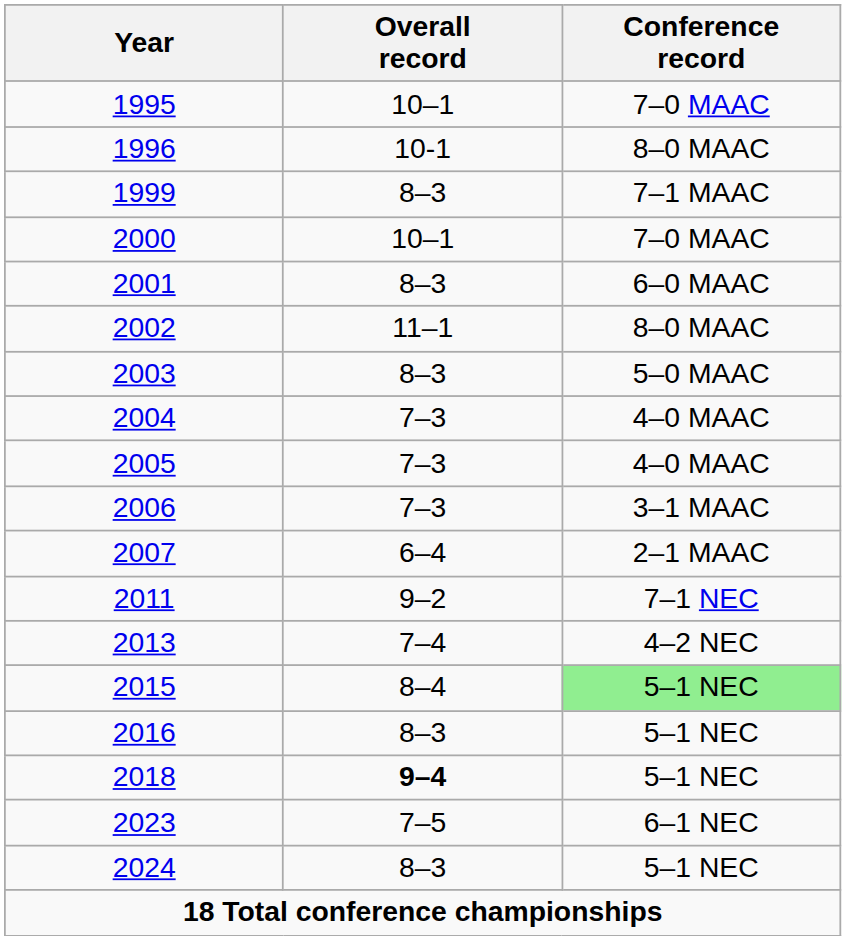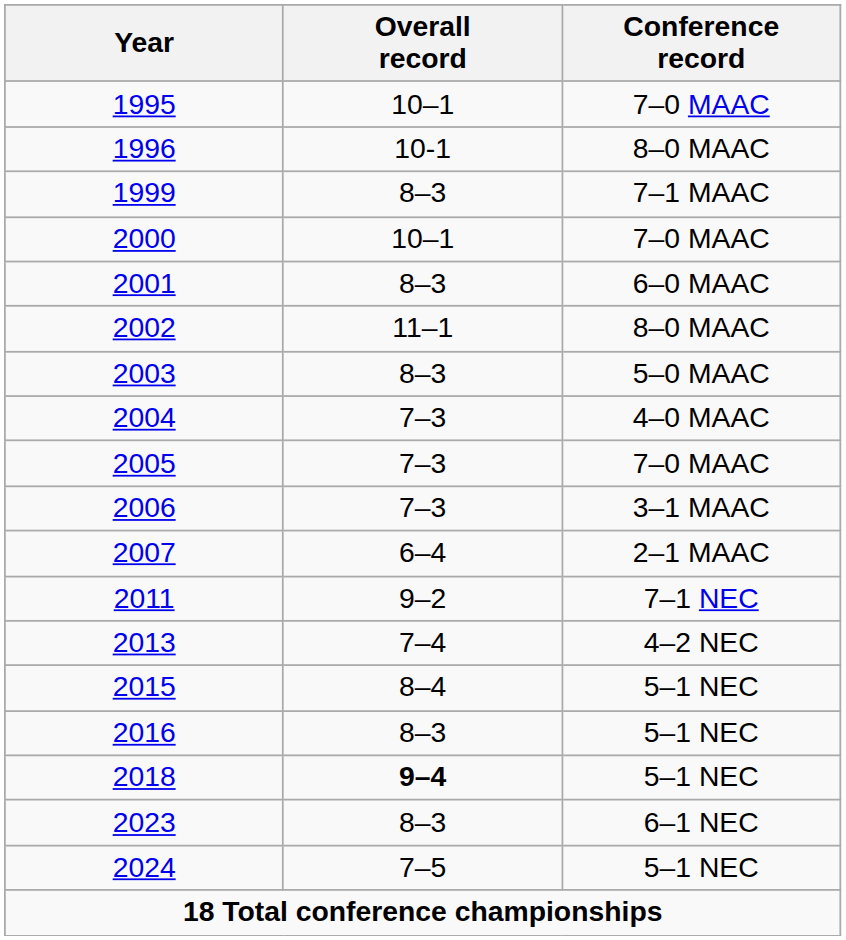(701, 463) 4–0 MAAC -> (701, 463) 7–0 MAAC
(701, 687) lightgreen background -> (701, 687) no background
(423, 822) 7–5 -> (423, 822) 8–3
(423, 867) 8–3 -> (423, 867) 7–5
